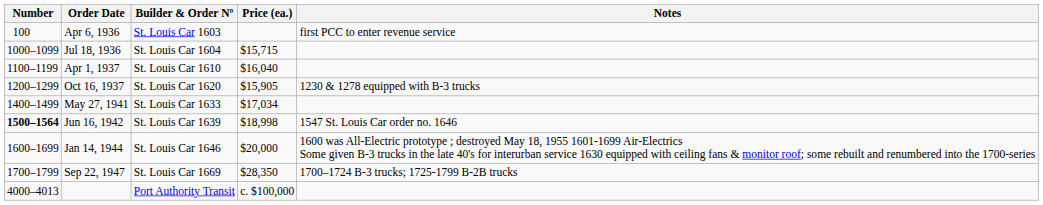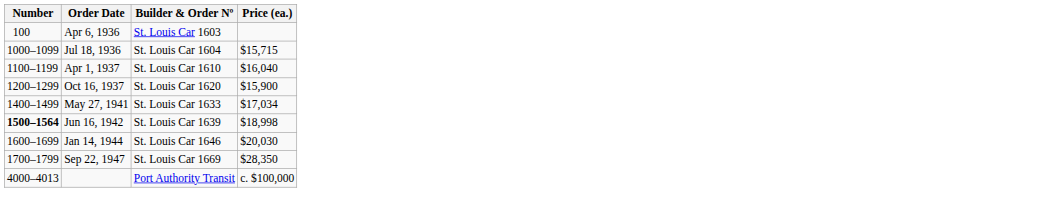- column: (667, 13)
(259, 86) $15,905 -> (259, 86) $15,900
(259, 148) $20,000 -> (259, 141) $20,030
